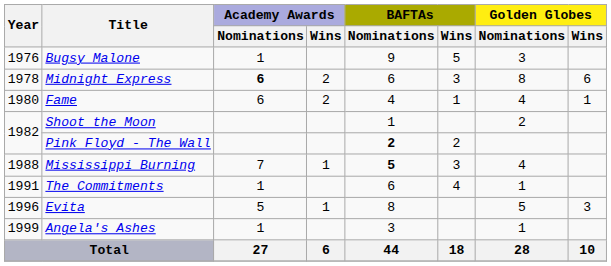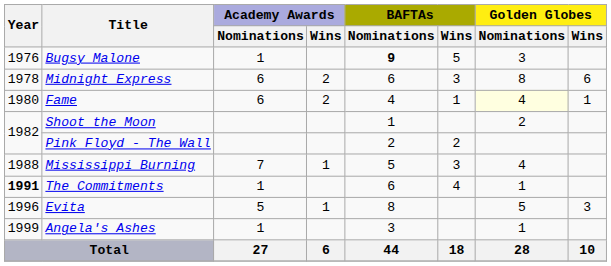(391, 58) normal -> (391, 58) bold
(260, 79) bold -> (260, 79) normal
(522, 101) no background -> (522, 101) lightyellow background
(391, 144) bold -> (391, 144) normal
(391, 165) bold -> (391, 165) normal
(23, 186) normal -> (23, 186) bold
